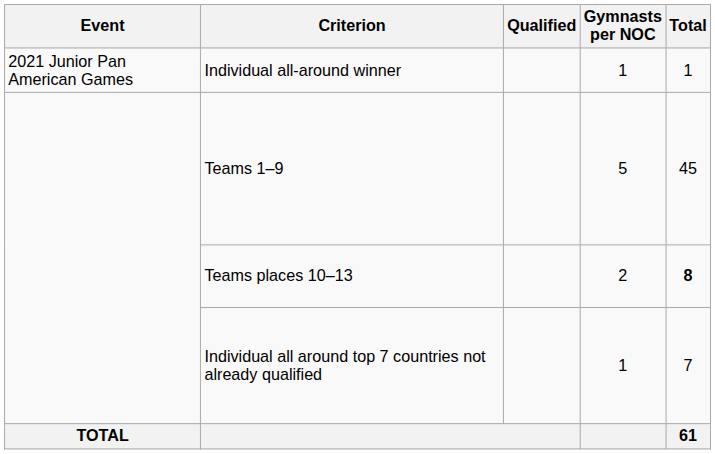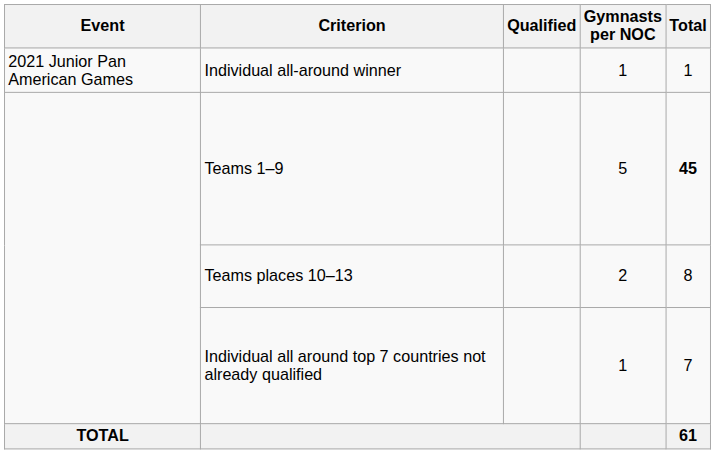(688, 168) normal -> (688, 168) bold
(688, 276) bold -> (688, 276) normal
